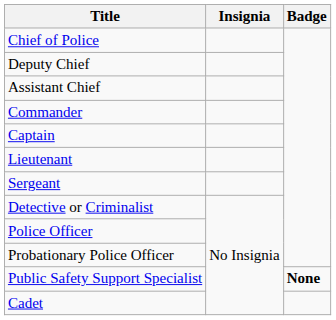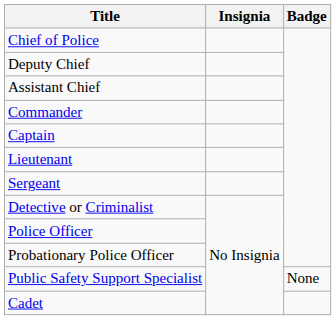(303, 278) bold -> (303, 278) normal
